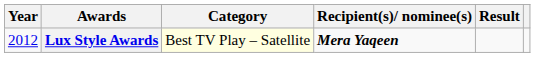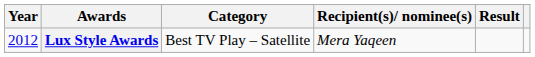(238, 40) lightyellow background -> (238, 40) no background
(358, 40) bold -> (357, 40) normal
